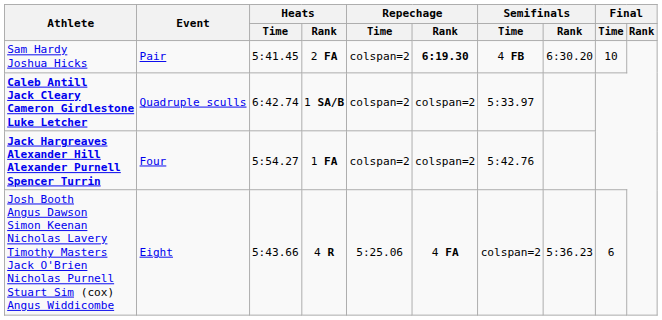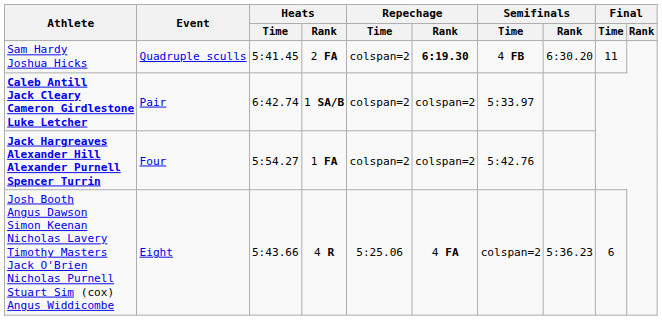(153, 56) Pair -> (193, 56) Quadruple sculls
(611, 56) 10 -> (611, 56) 11
(193, 102) Quadruple sculls -> (153, 102) Pair
